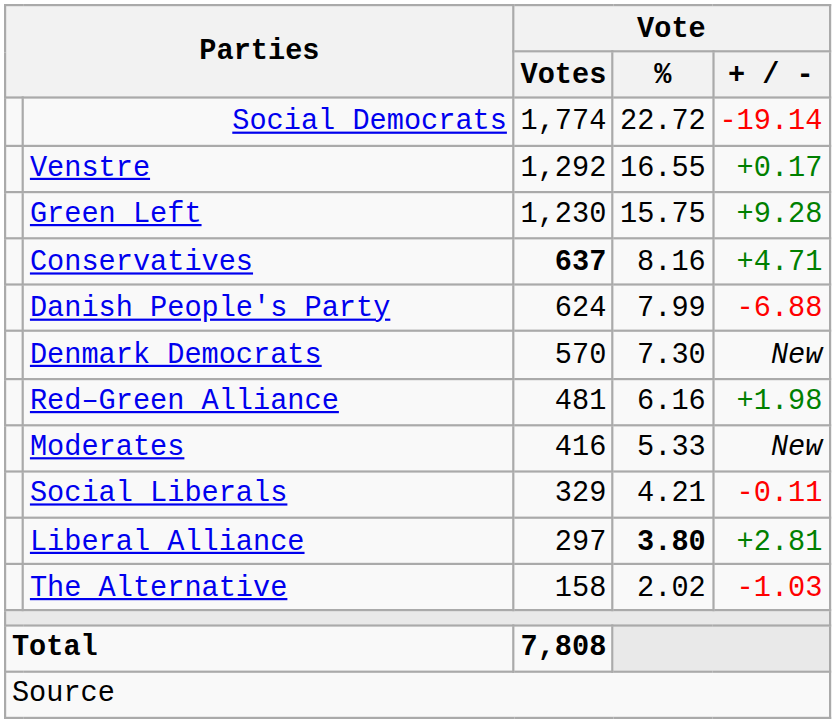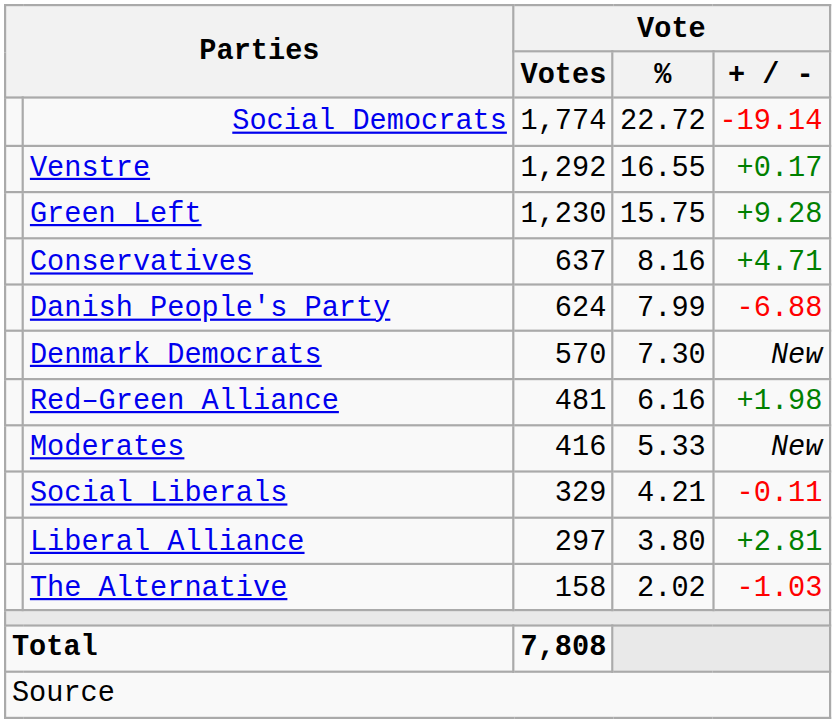(581, 261) bold -> (581, 261) normal
(671, 541) bold -> (671, 541) normal
